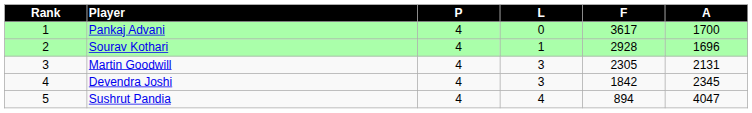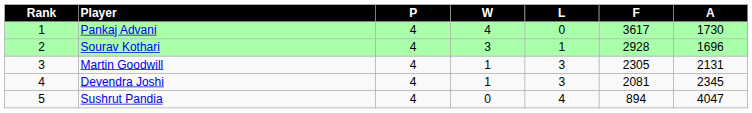+ column: (487, 13)
(706, 30) 1700 -> (710, 30) 1730
(624, 82) 1842 -> (636, 82) 2081
